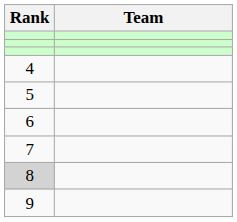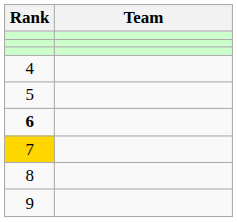(30, 122) normal -> (30, 122) bold
(30, 148) no background -> (30, 148) gold background
(30, 175) lightgrey background -> (30, 175) no background
